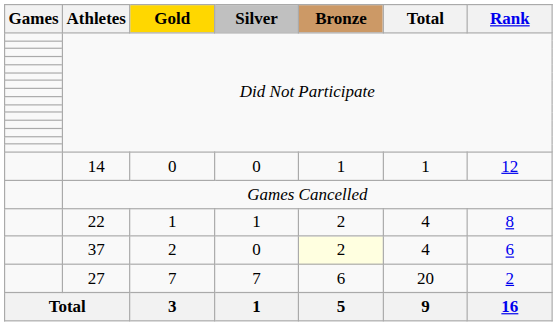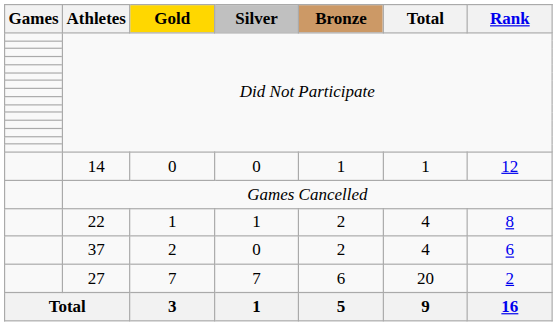(341, 250) lightyellow background -> (341, 250) no background
